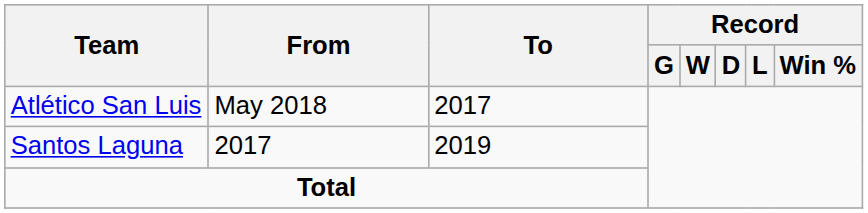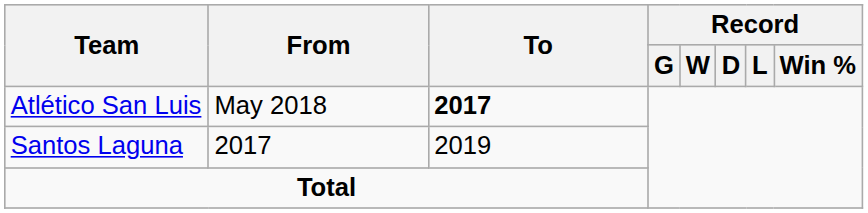(463, 106) normal -> (463, 106) bold
